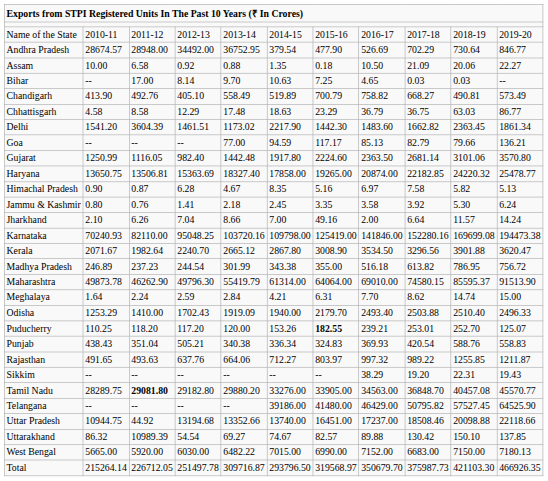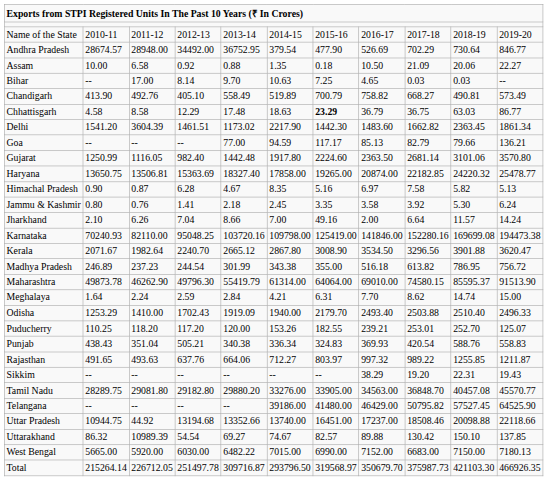(326, 112) normal -> (326, 112) bold
(329, 328) bold -> (329, 328) normal
(150, 390) bold -> (150, 390) normal
